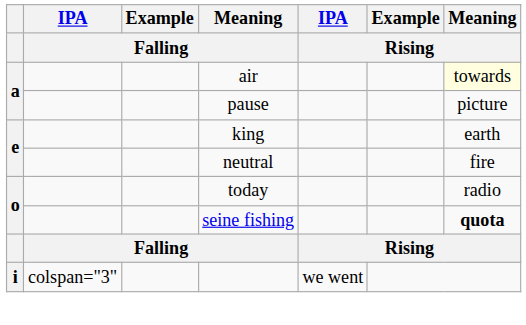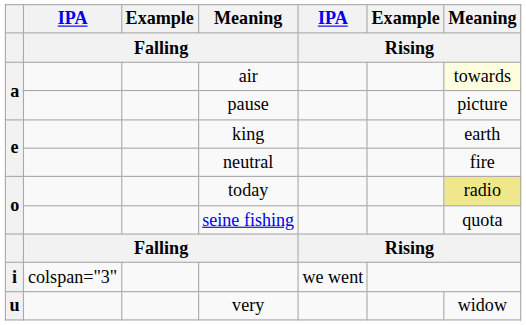(482, 190) no background -> (482, 190) khaki background
(482, 219) bold -> (482, 219) normal
+ row: (248, 305)
